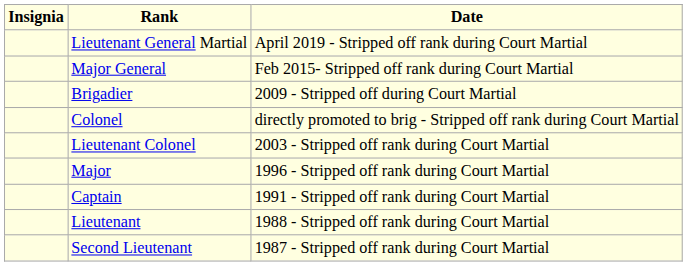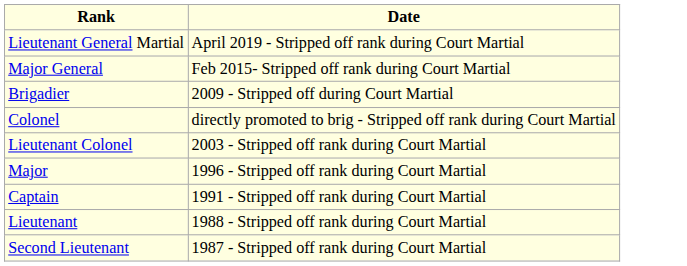- column: (36, 17)
